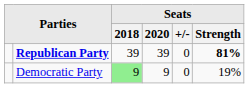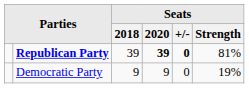(163, 53) normal -> (163, 53) bold
(187, 53) normal -> (187, 53) bold
(229, 53) bold -> (230, 53) normal
(136, 72) lightgreen background -> (136, 72) no background
